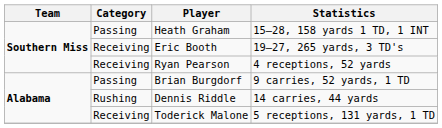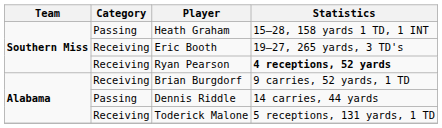(322, 64) normal -> (322, 64) bold
(115, 81) Passing -> (121, 81) Receiving
(115, 98) Rushing -> (115, 98) Passing
